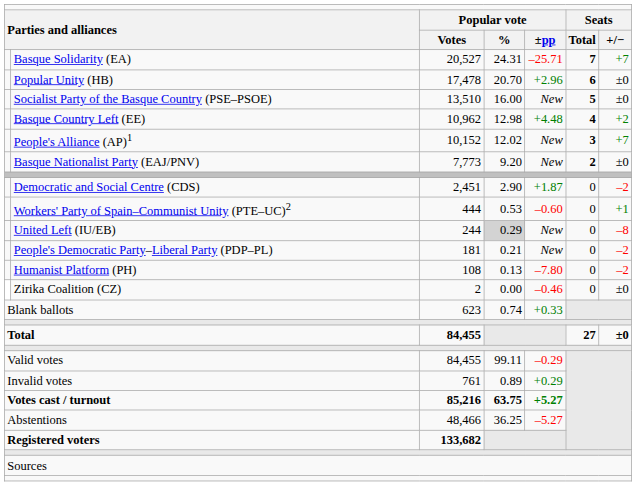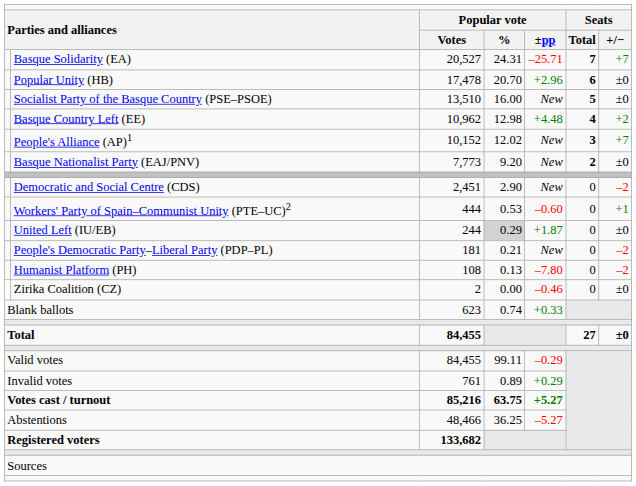(548, 187) +1.87 -> (552, 187) New
(552, 230) New -> (548, 230) +1.87
(623, 230) –8 -> (622, 230) ±0
